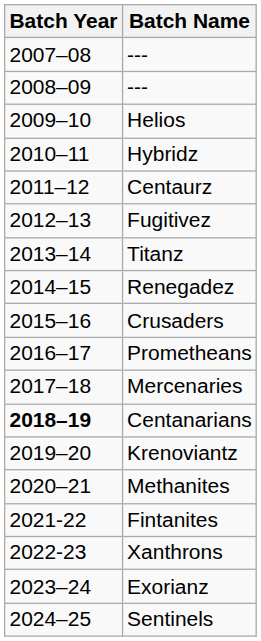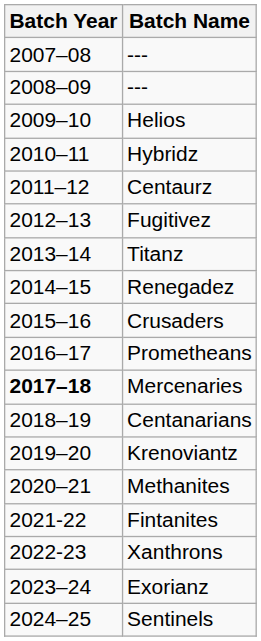(50, 386) normal -> (50, 386) bold
(50, 420) bold -> (50, 420) normal
